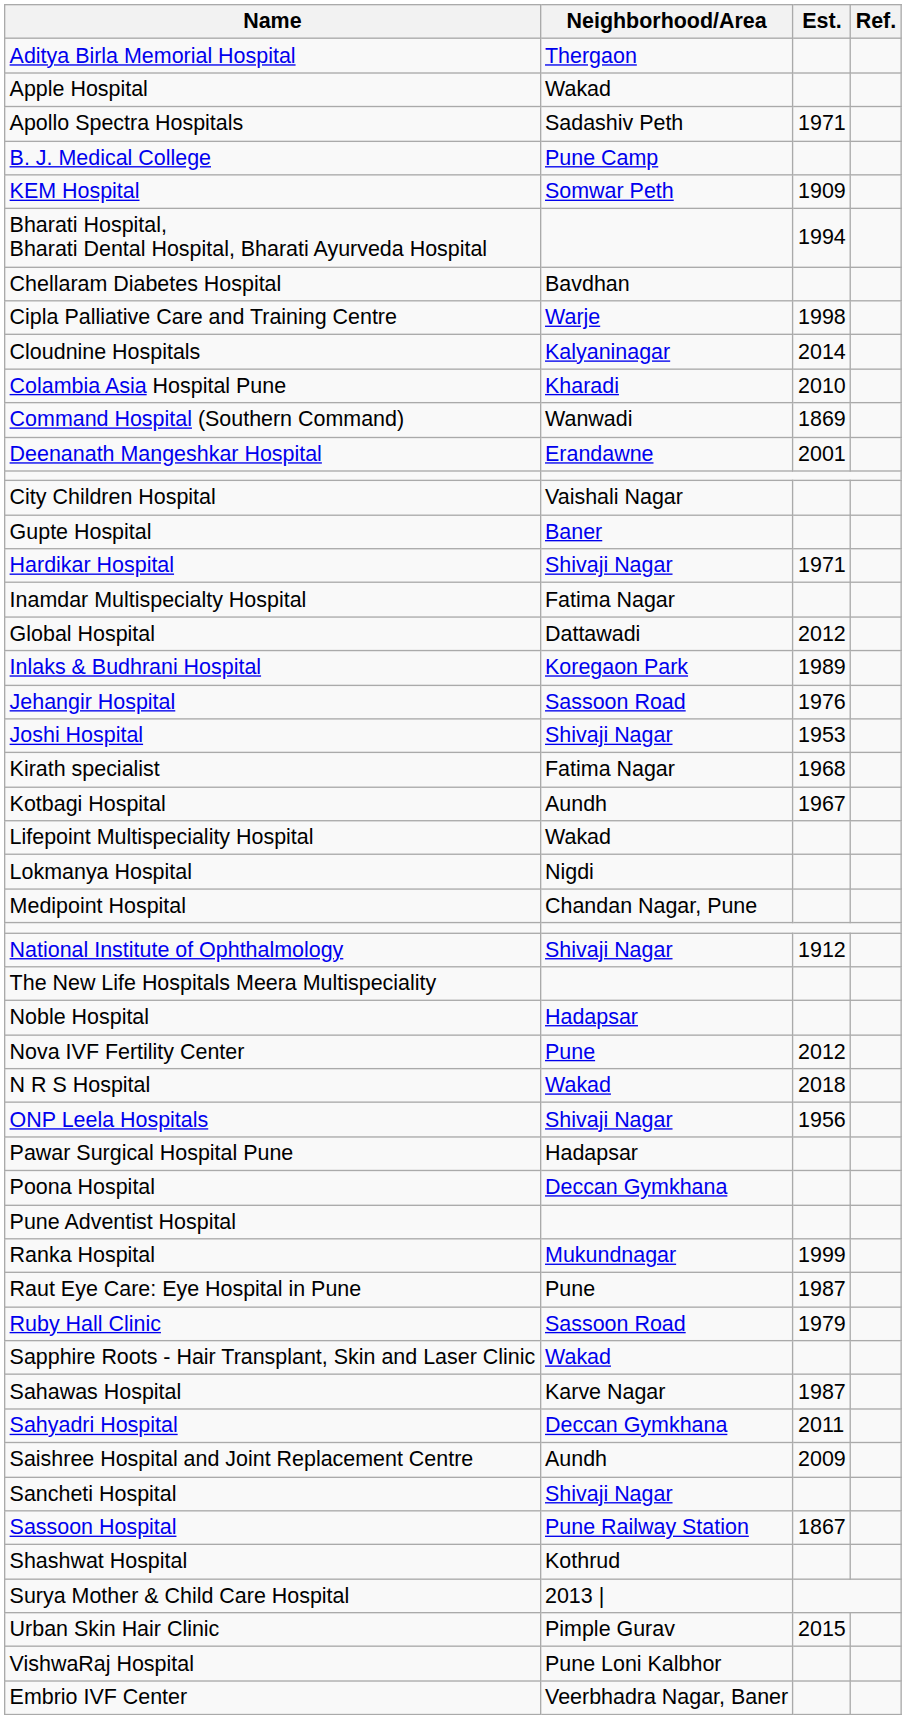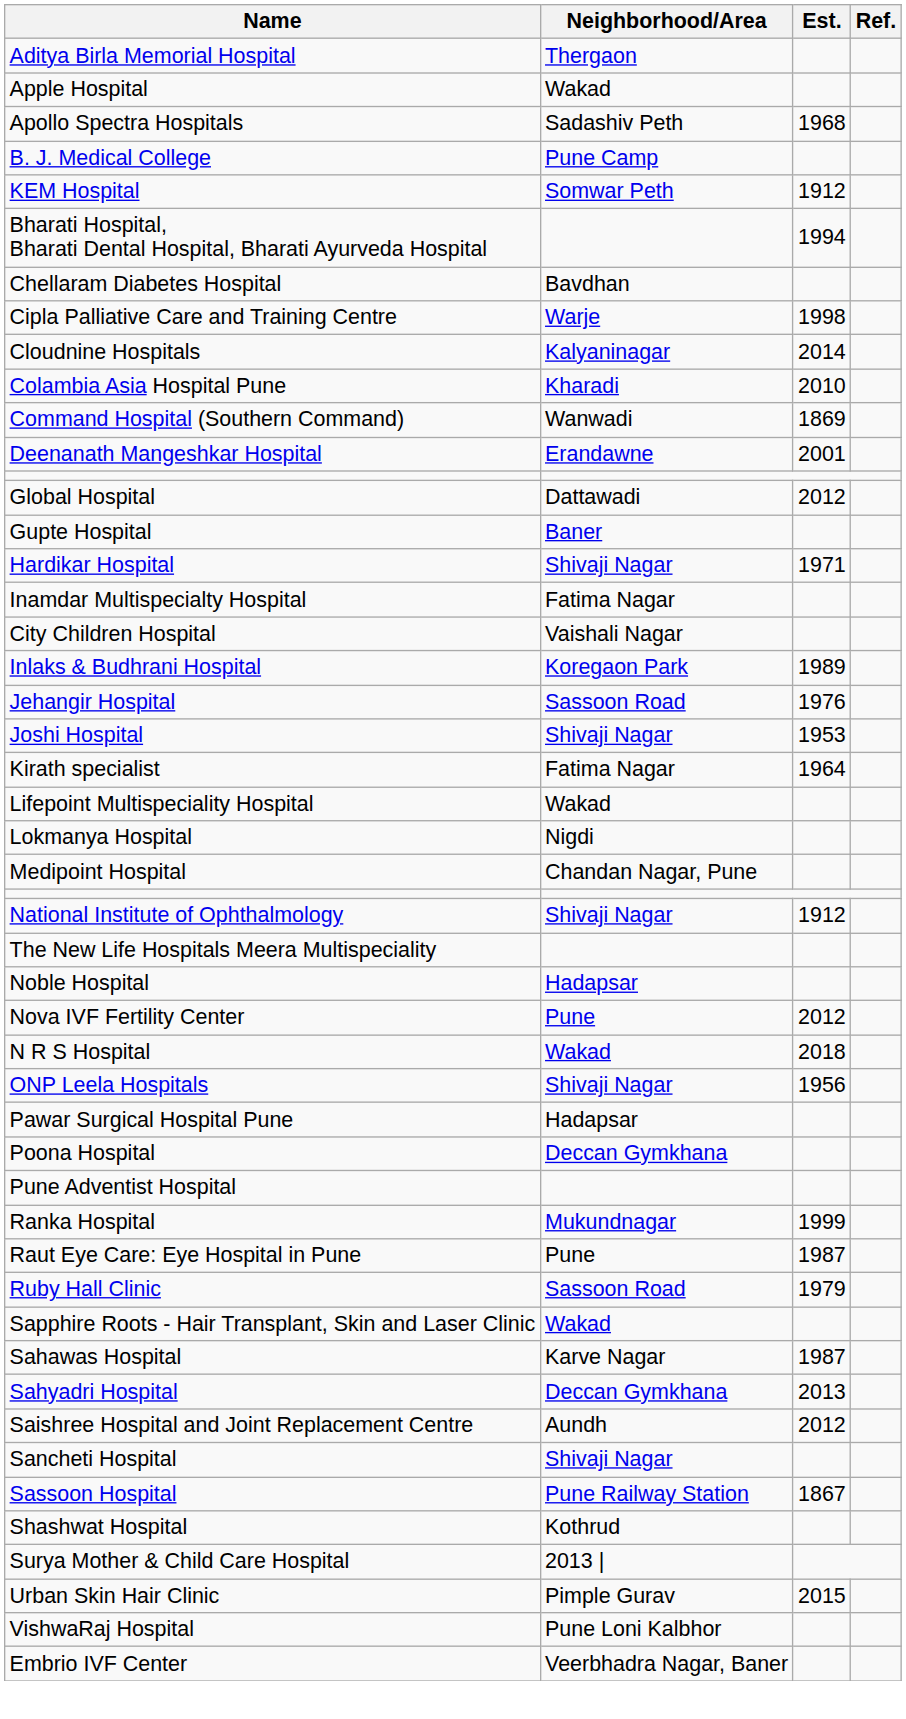(822, 123) 1971 -> (822, 123) 1968
(822, 191) 1909 -> (822, 191) 1912
rows swapped: (82, 633) <-> (113, 497)
(822, 769) 1968 -> (822, 769) 1964
- row: (88, 803)
(821, 1425) 2011 -> (822, 1391) 2013
(822, 1459) 2009 -> (822, 1425) 2012
